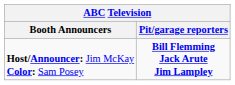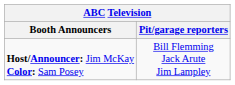(183, 59) bold -> (183, 59) normal
